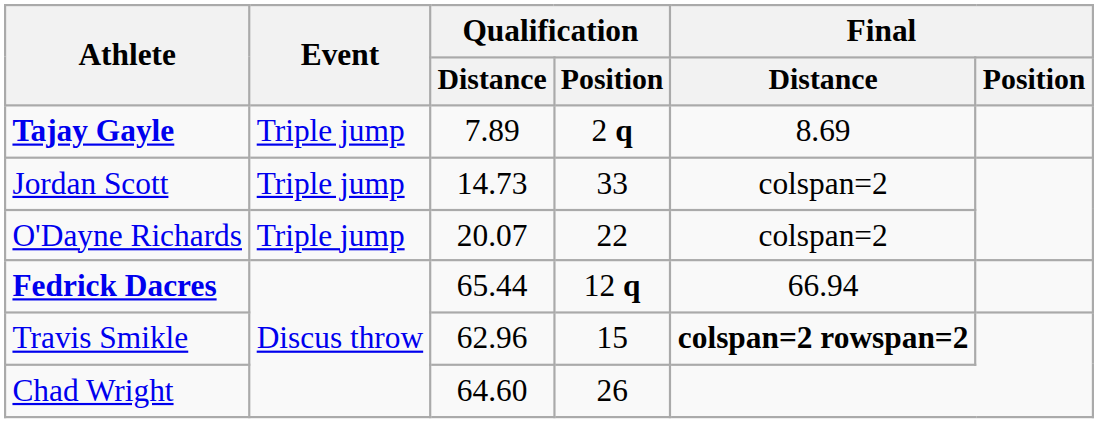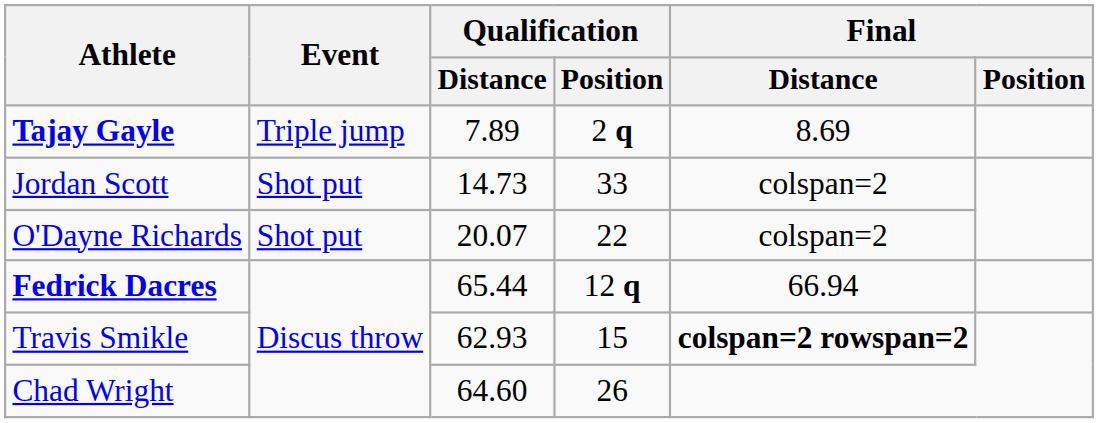(331, 183) Triple jump -> (309, 183) Shot put
(331, 235) Triple jump -> (309, 235) Shot put
(492, 338) 62.96 -> (492, 338) 62.93
